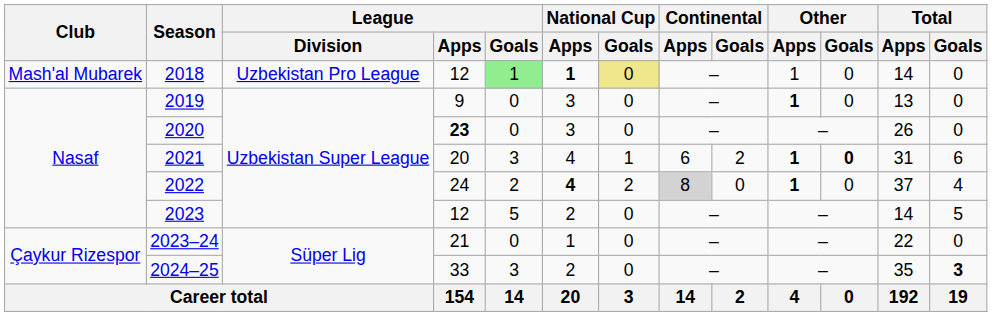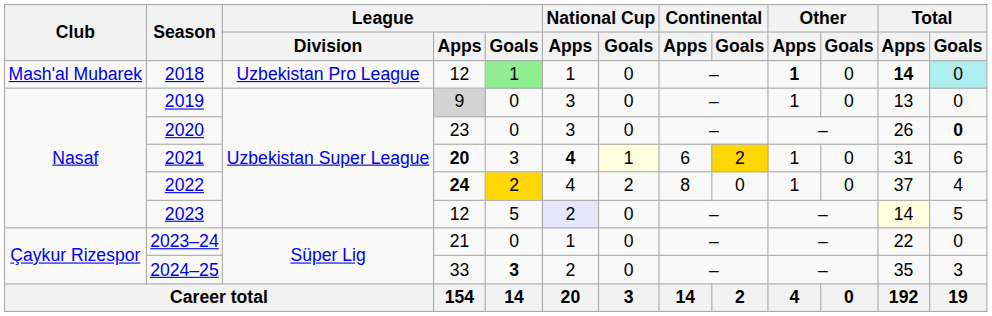(570, 74) bold -> (570, 74) normal
(629, 74) khaki background -> (629, 74) no background
(794, 74) normal -> (794, 74) bold
(904, 74) normal -> (904, 74) bold
(958, 74) no background -> (958, 74) paleturquoise background
(459, 102) no background -> (459, 102) lightgrey background
(794, 102) bold -> (794, 102) normal
(459, 130) bold -> (459, 130) normal
(958, 130) normal -> (958, 130) bold
(459, 158) normal -> (459, 158) bold
(570, 158) normal -> (570, 158) bold
(629, 158) no background -> (629, 158) lightyellow background
(740, 158) no background -> (740, 158) gold background
(794, 158) bold -> (794, 158) normal
(849, 158) bold -> (849, 158) normal
(459, 185) normal -> (459, 185) bold
(514, 185) no background -> (514, 185) gold background
(570, 185) bold -> (570, 185) normal
(685, 185) lightgrey background -> (685, 185) no background
(794, 185) bold -> (794, 185) normal
(570, 213) no background -> (570, 213) lavender background
(904, 213) no background -> (904, 213) lightyellow background
(514, 269) normal -> (514, 269) bold
(958, 269) bold -> (958, 269) normal
